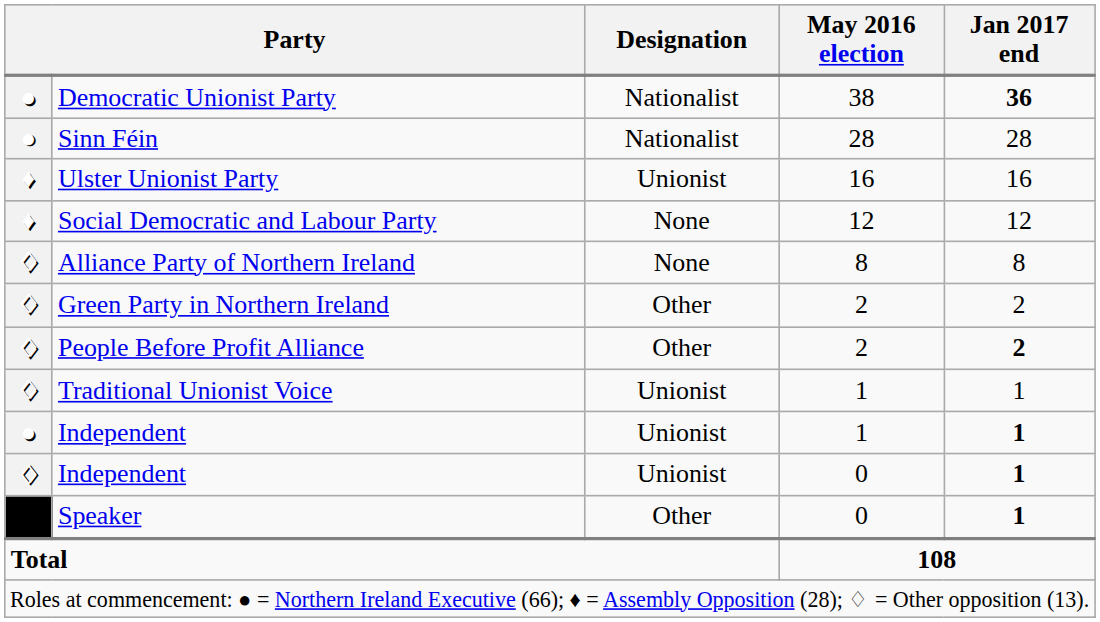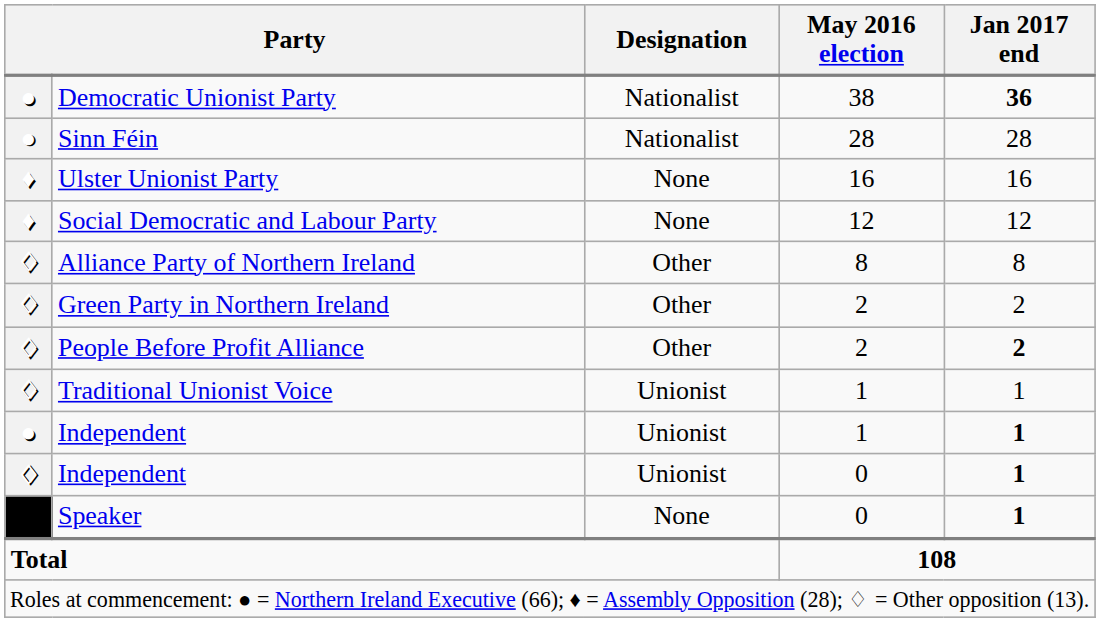(682, 179) Unionist -> (682, 179) None
(682, 262) None -> (682, 262) Other
(682, 516) Other -> (682, 516) None
